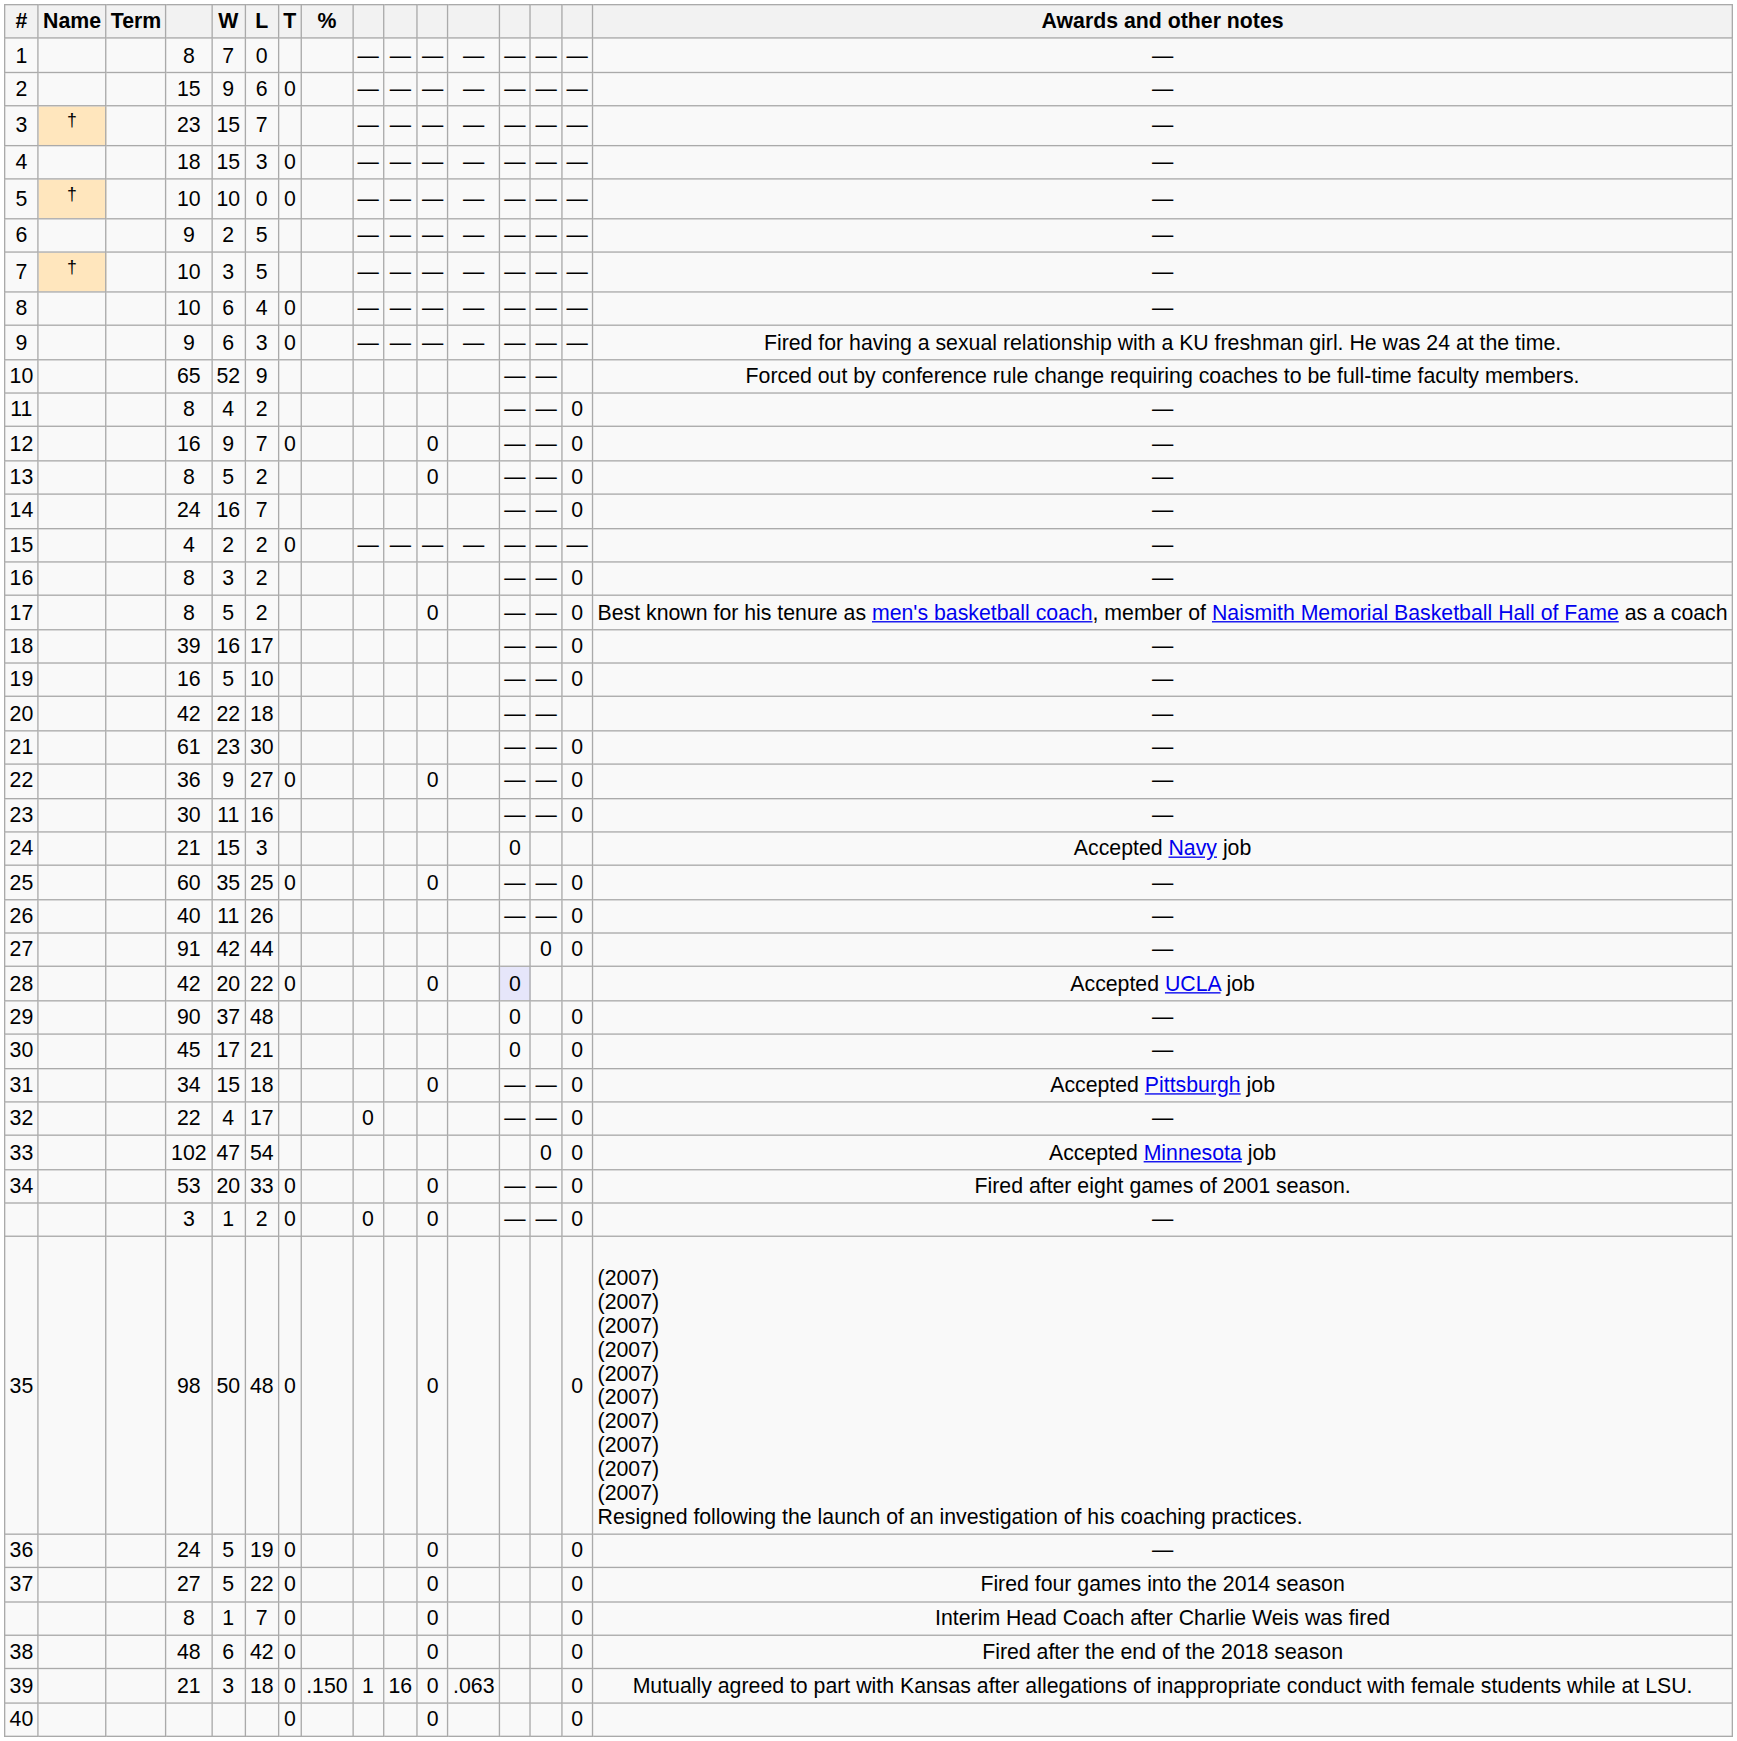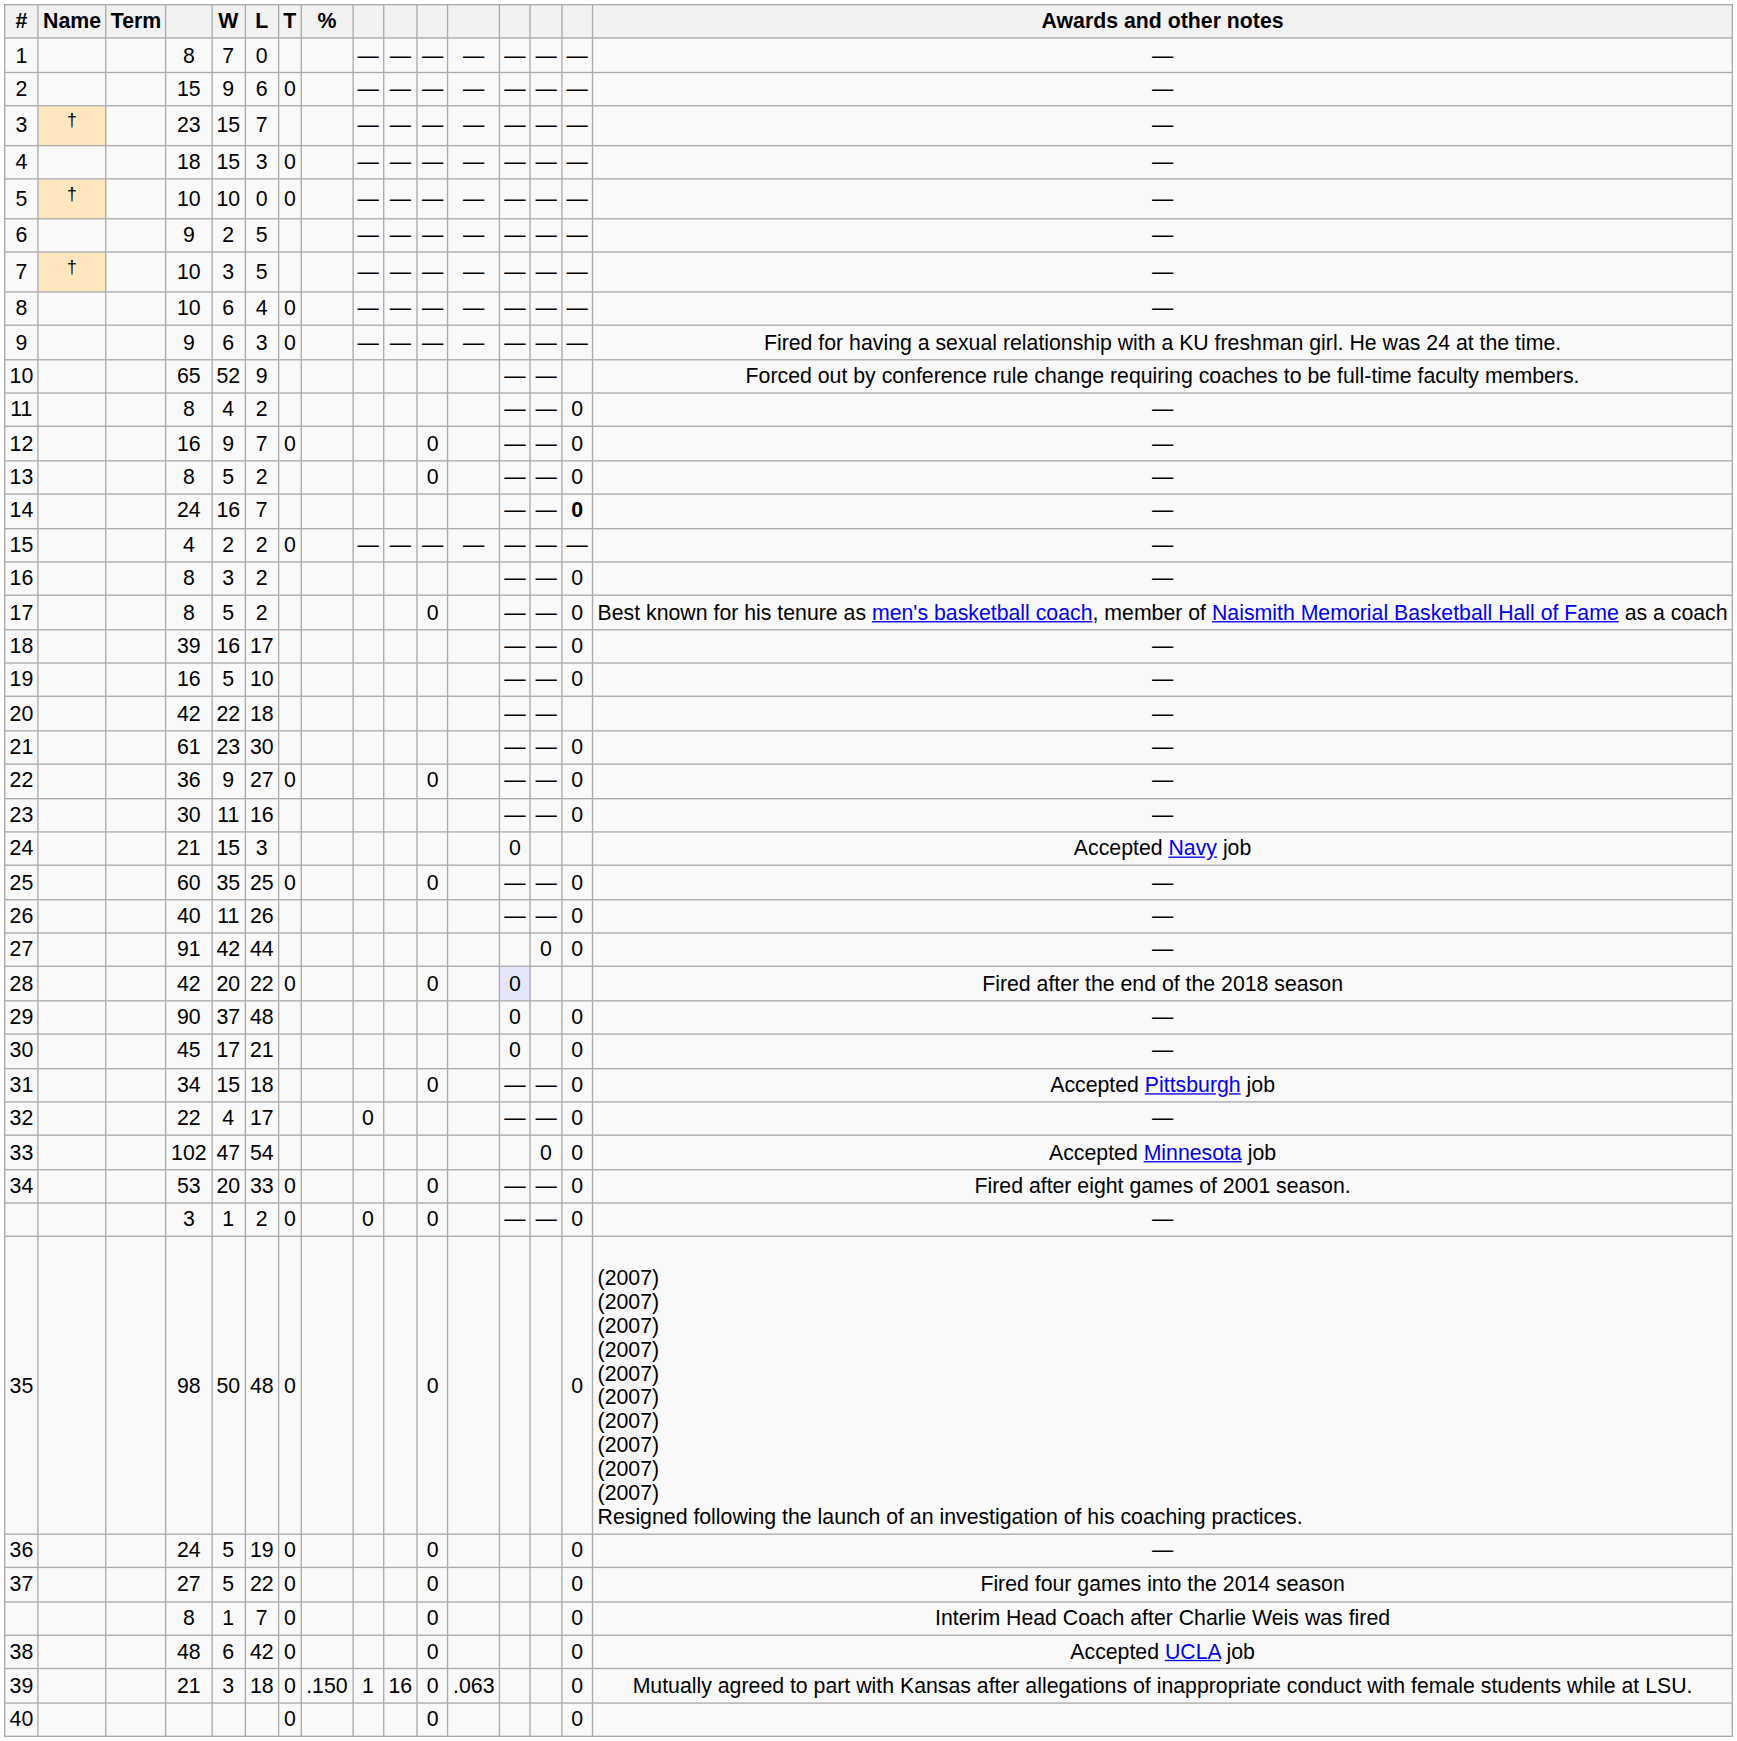(577, 511) normal -> (577, 511) bold
(1163, 983) Accepted UCLA job -> (1163, 983) Fired after the end of the 2018 season
(1163, 1651) Fired after the end of the 2018 season -> (1163, 1651) Accepted UCLA job
